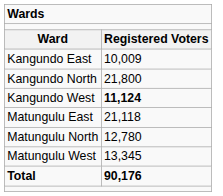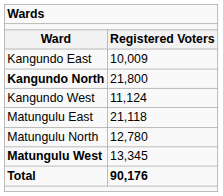(52, 78) normal -> (56, 78) bold
(122, 98) bold -> (128, 98) normal
(52, 156) normal -> (55, 156) bold
